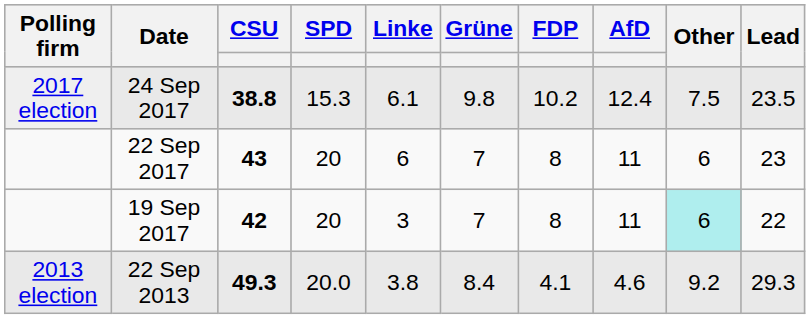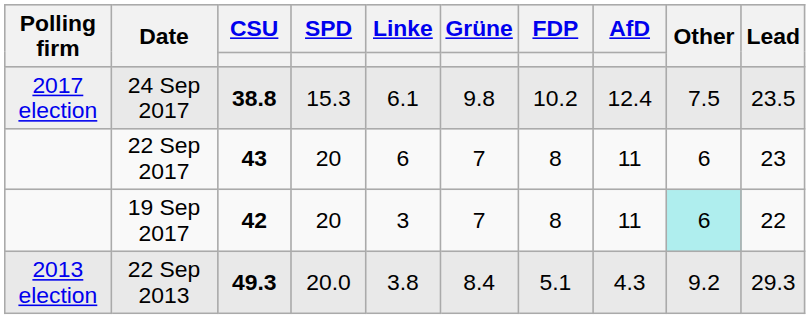(555, 282) 4.1 -> (555, 282) 5.1
(630, 282) 4.6 -> (630, 282) 4.3
